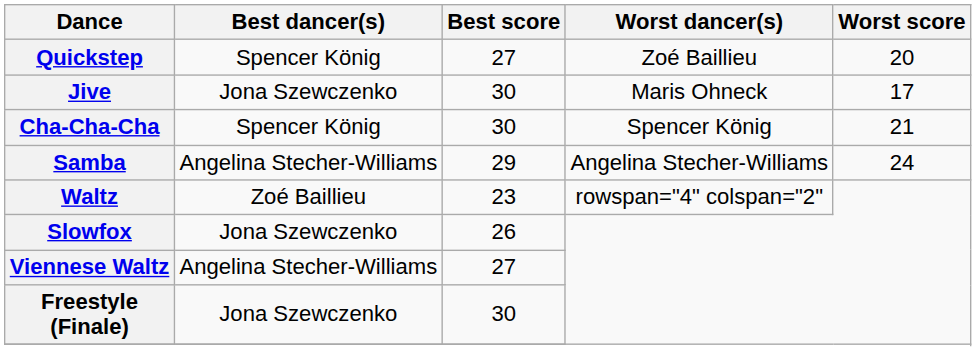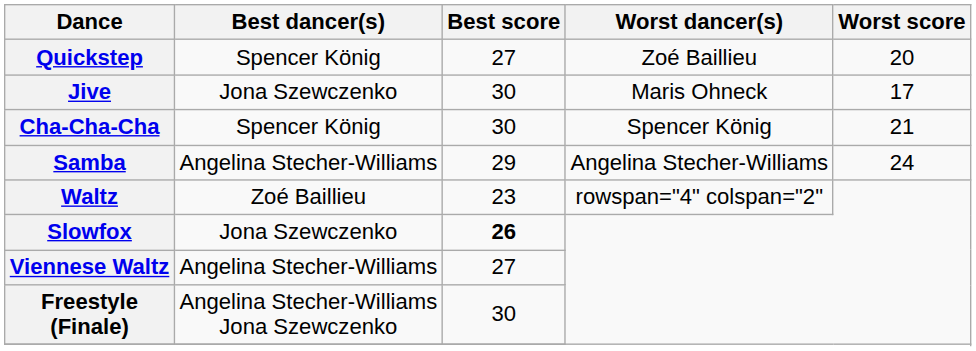(504, 232) normal -> (504, 232) bold
(308, 314) Jona Szewczenko -> (308, 314) Angelina Stecher-Williams Jona Szewczenko
